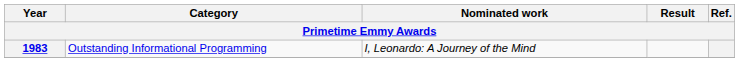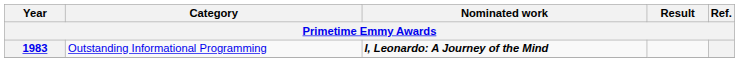(450, 48) normal -> (456, 48) bold
